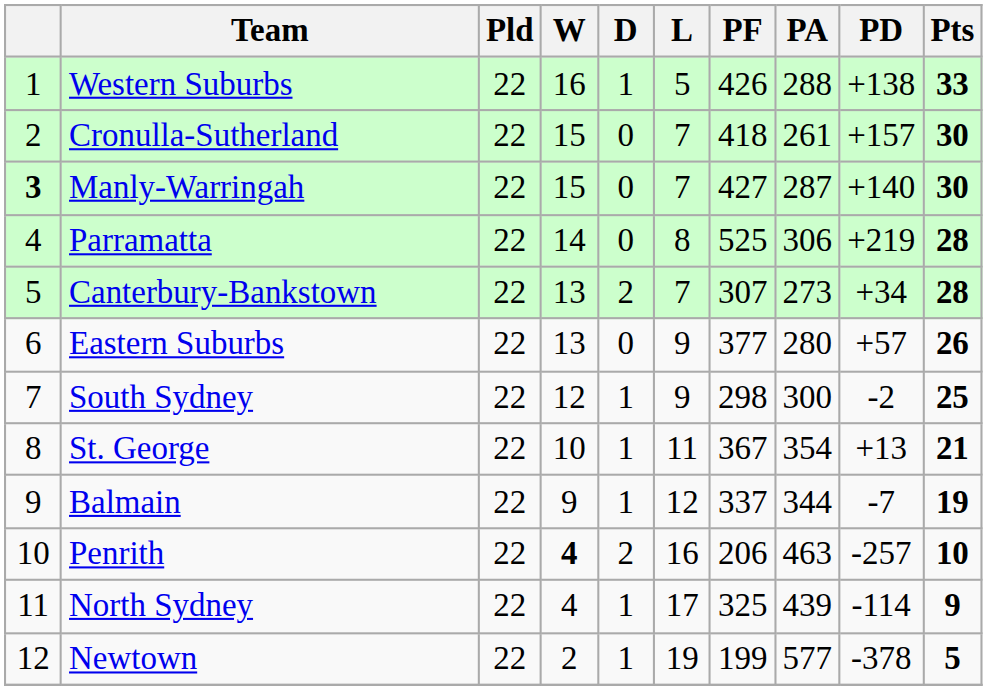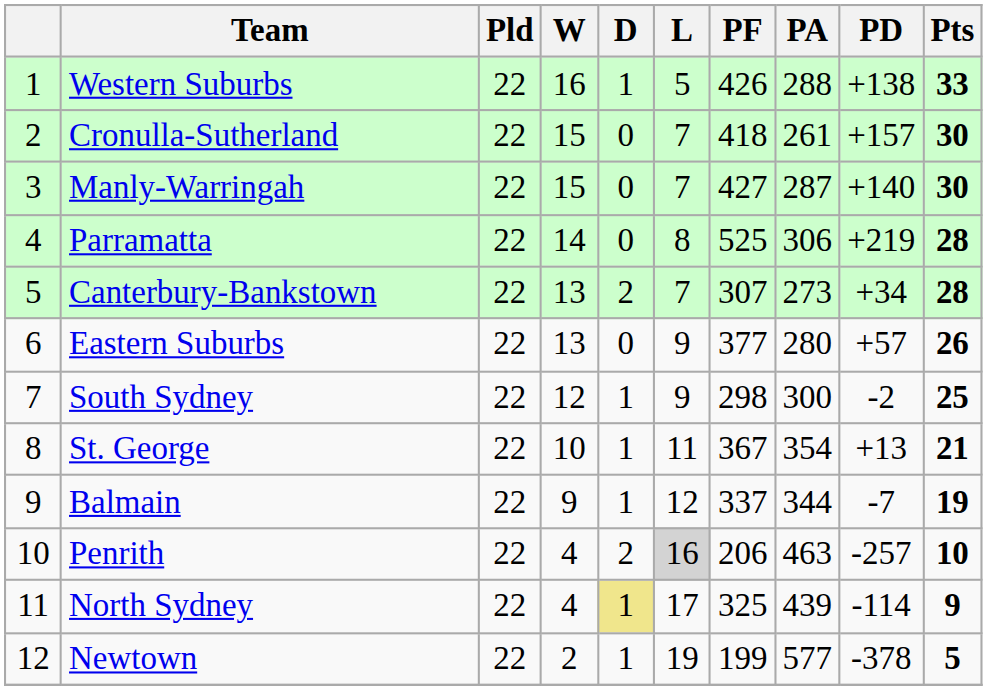(33, 187) bold -> (33, 187) normal
(569, 553) bold -> (569, 553) normal
(682, 553) no background -> (682, 553) lightgrey background
(626, 605) no background -> (626, 605) khaki background
